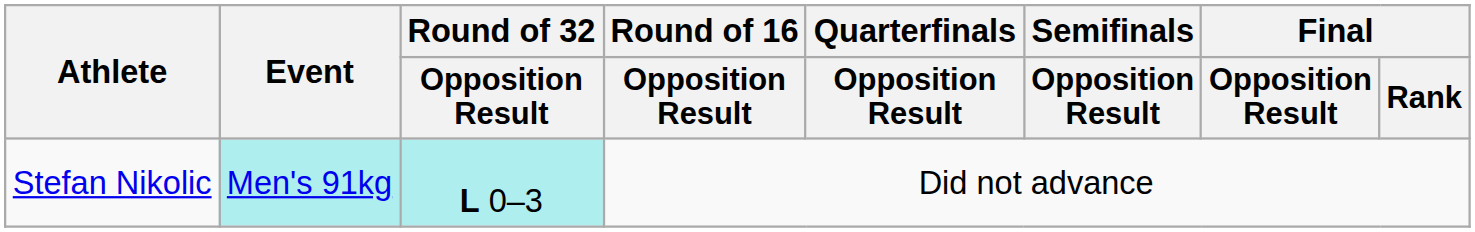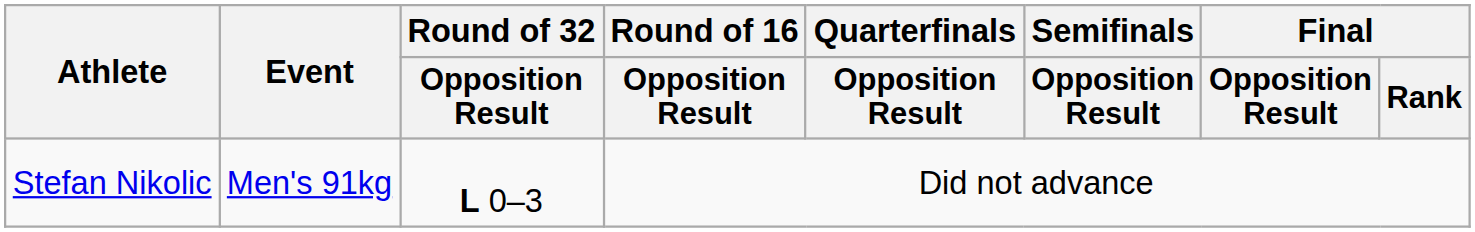(310, 183) paleturquoise background -> (310, 183) no background
(501, 201) paleturquoise background -> (501, 201) no background
